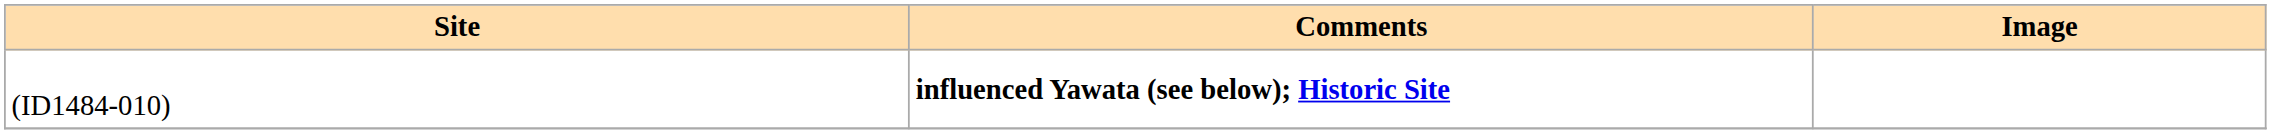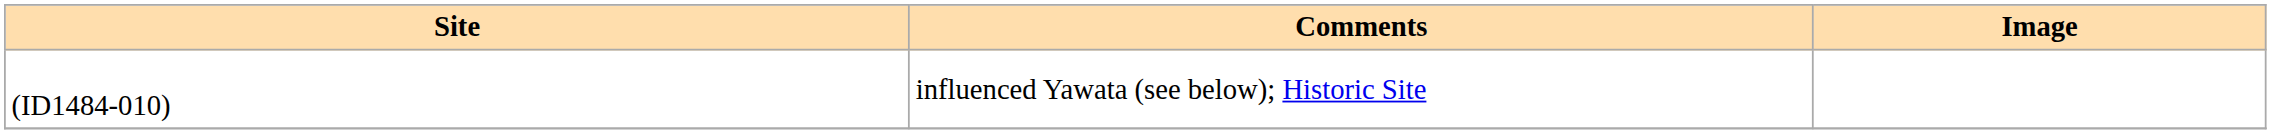(1183, 88) bold -> (1171, 88) normal
